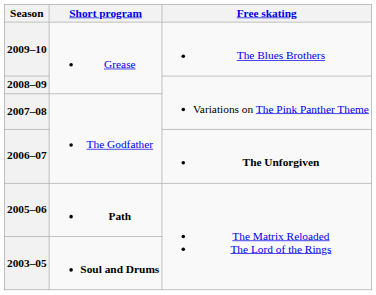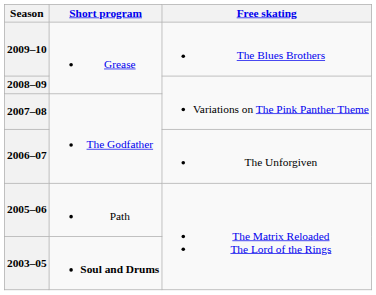(267, 163) bold -> (267, 163) normal
(106, 216) bold -> (106, 216) normal
